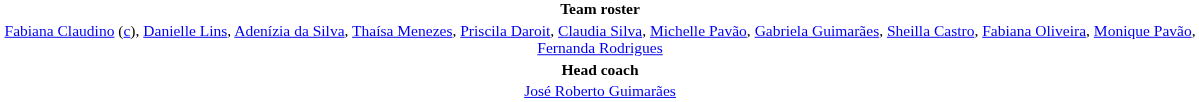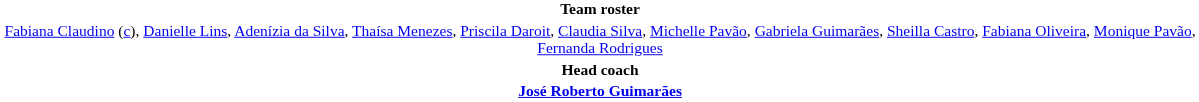(600, 91) normal -> (600, 91) bold
